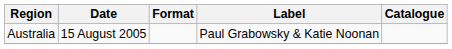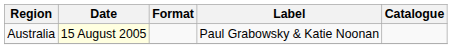(104, 33) no background -> (104, 33) lightyellow background
